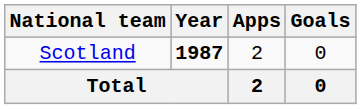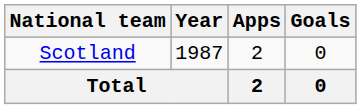(199, 54) bold -> (199, 54) normal
